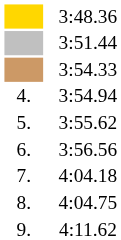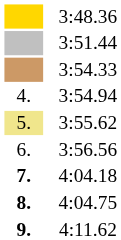(24, 122) no background -> (24, 122) khaki background
(24, 176) normal -> (24, 176) bold
(24, 202) normal -> (24, 202) bold
(24, 229) normal -> (24, 229) bold
